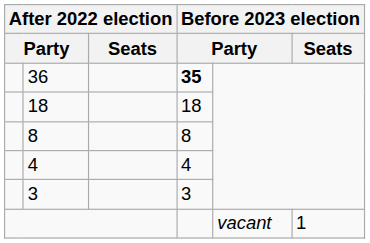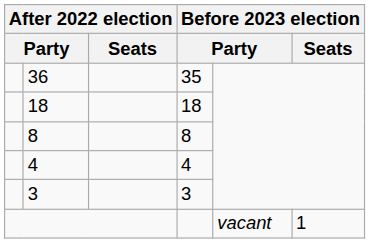(191, 77) bold -> (191, 77) normal
